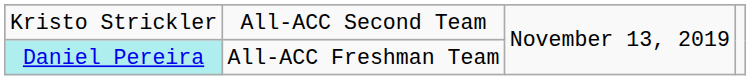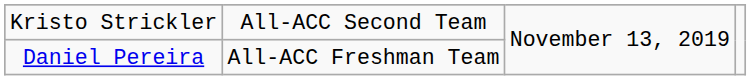(114, 58) paleturquoise background -> (114, 58) no background
